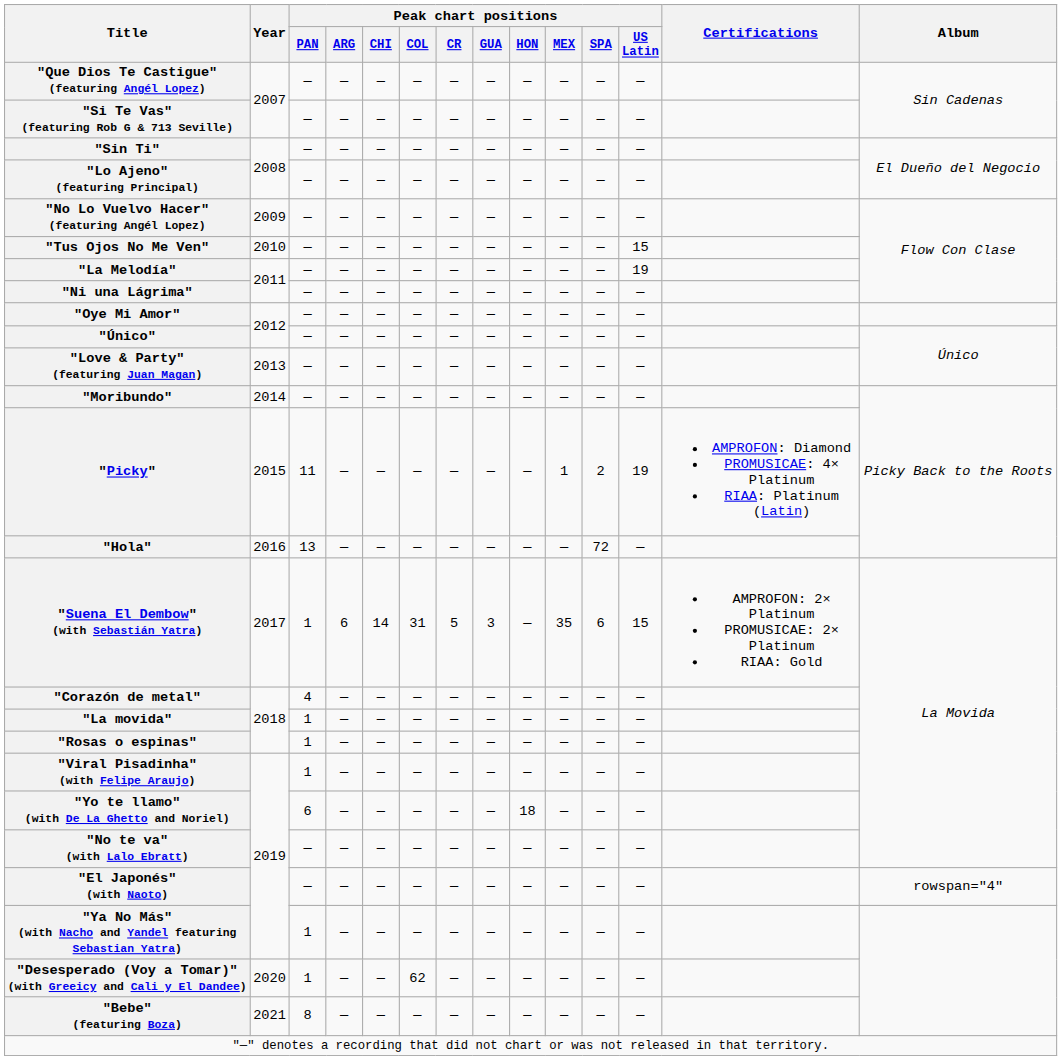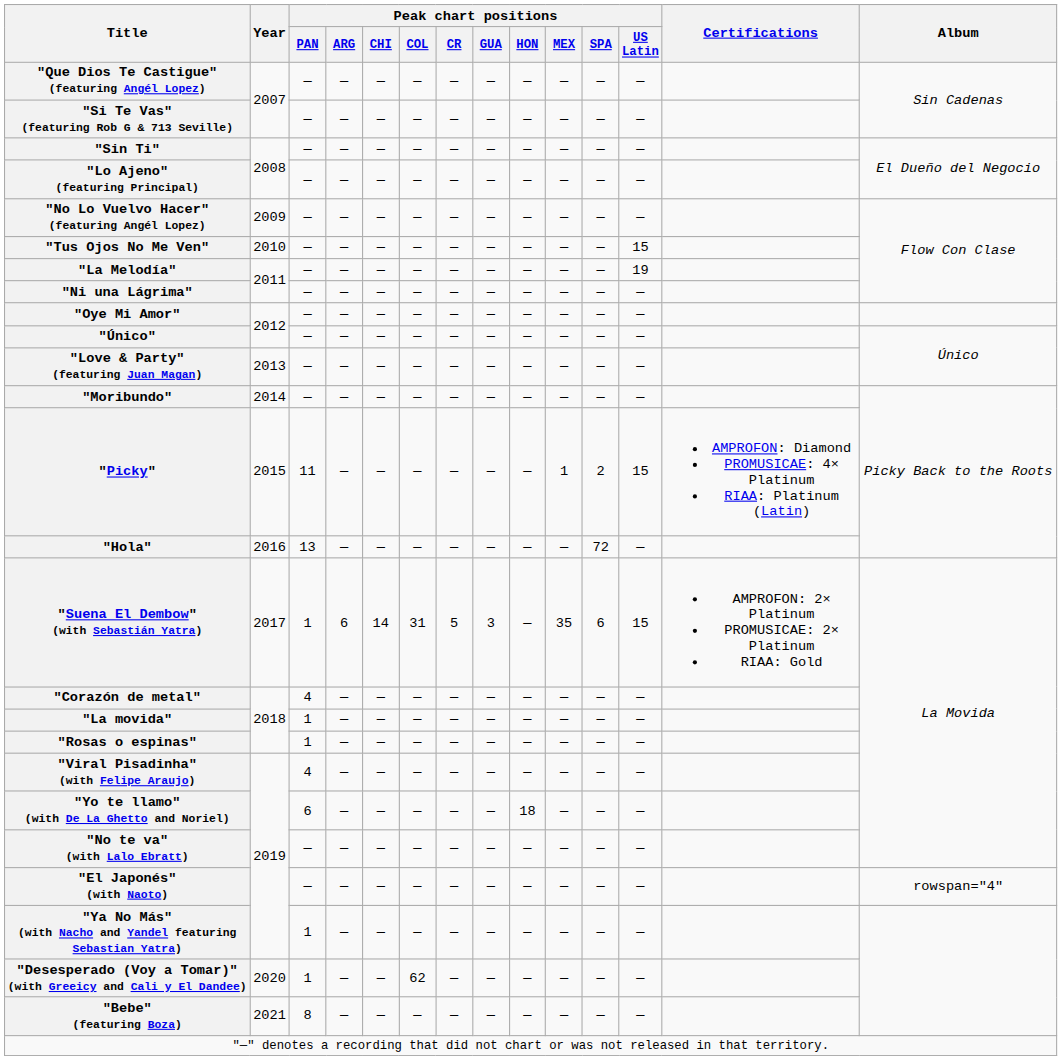(640, 472) 19 -> (640, 472) 15
(307, 772) 1 -> (307, 772) 4
